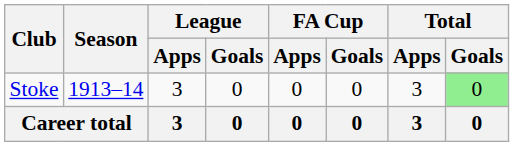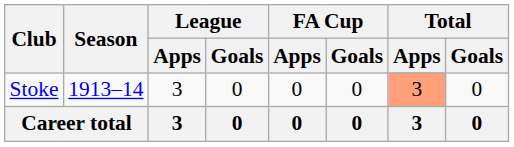(417, 89) no background -> (417, 89) lightsalmon background
(477, 89) lightgreen background -> (477, 89) no background
